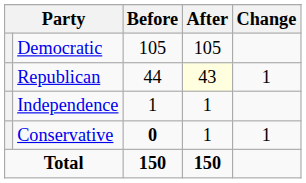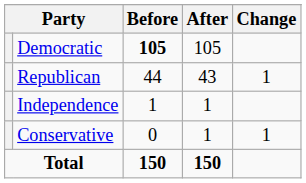(153, 47) normal -> (153, 47) bold
(207, 76) lightyellow background -> (207, 76) no background
(153, 134) bold -> (153, 134) normal
